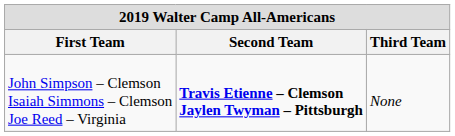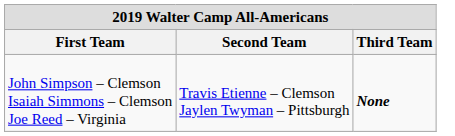(271, 102) bold -> (264, 102) normal
(386, 102) normal -> (373, 102) bold
